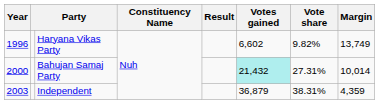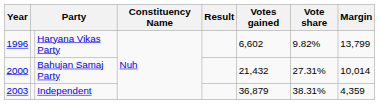(355, 44) 13,749 -> (355, 44) 13,799
(254, 70) paleturquoise background -> (254, 70) no background
